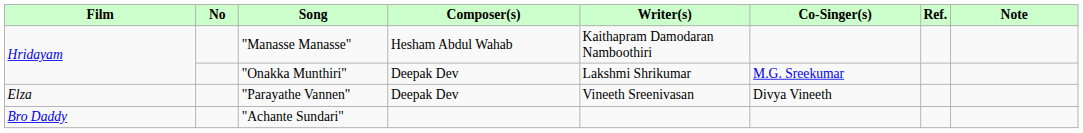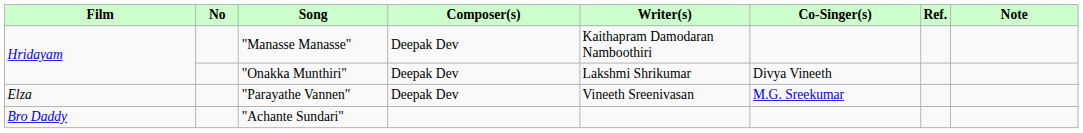(452, 44) Hesham Abdul Wahab -> (425, 44) Deepak Dev
(799, 73) M.G. Sreekumar -> (792, 73) Divya Vineeth
(792, 95) Divya Vineeth -> (799, 95) M.G. Sreekumar
